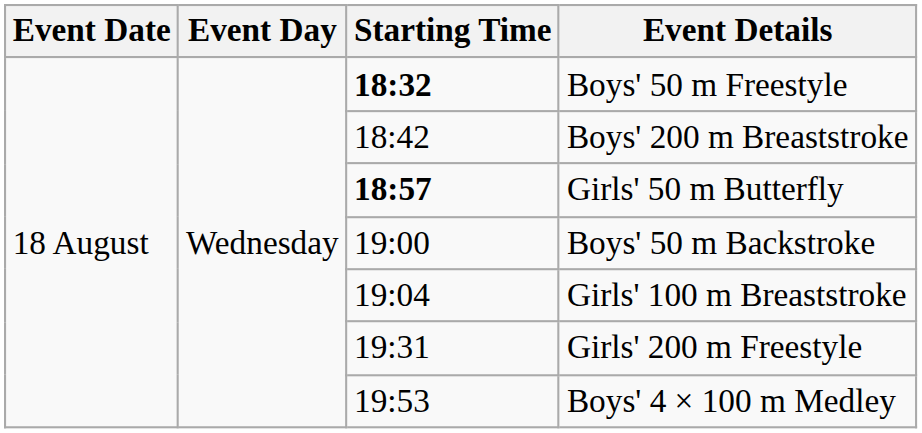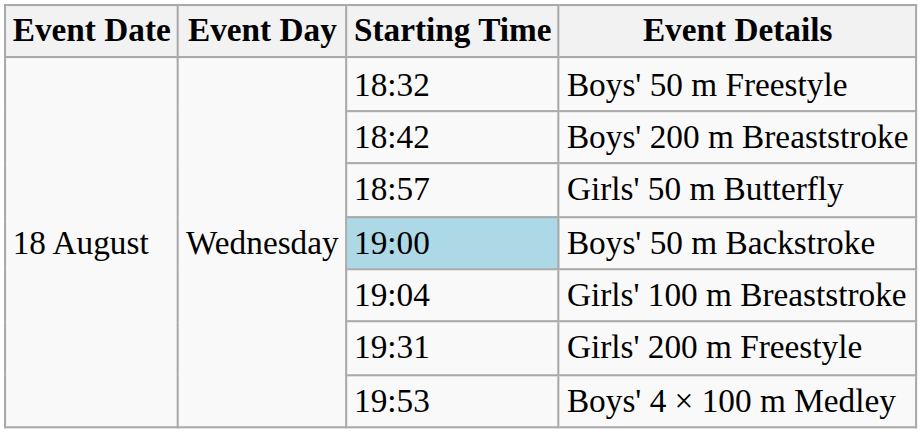(393, 83) bold -> (392, 83) normal
(393, 189) bold -> (392, 189) normal
(392, 242) no background -> (392, 242) lightblue background
